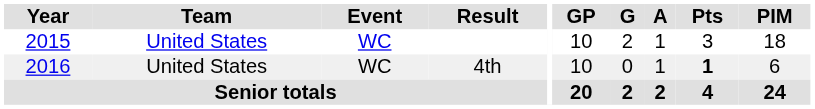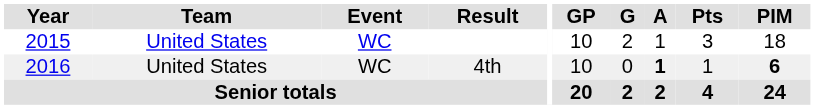(660, 66) normal -> (660, 66) bold
(708, 66) bold -> (708, 66) normal
(775, 66) normal -> (775, 66) bold
